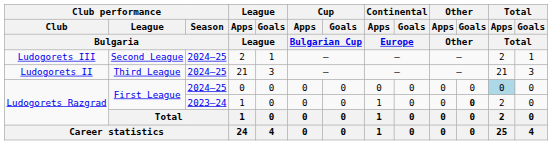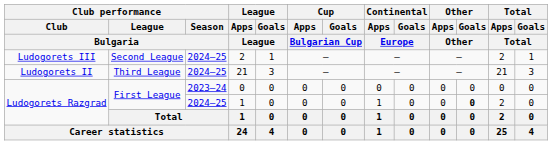(207, 87) 2024–25 -> (207, 87) 2023–24
(502, 87) lightblue background -> (502, 87) no background
(207, 102) 2023–24 -> (207, 102) 2024–25
